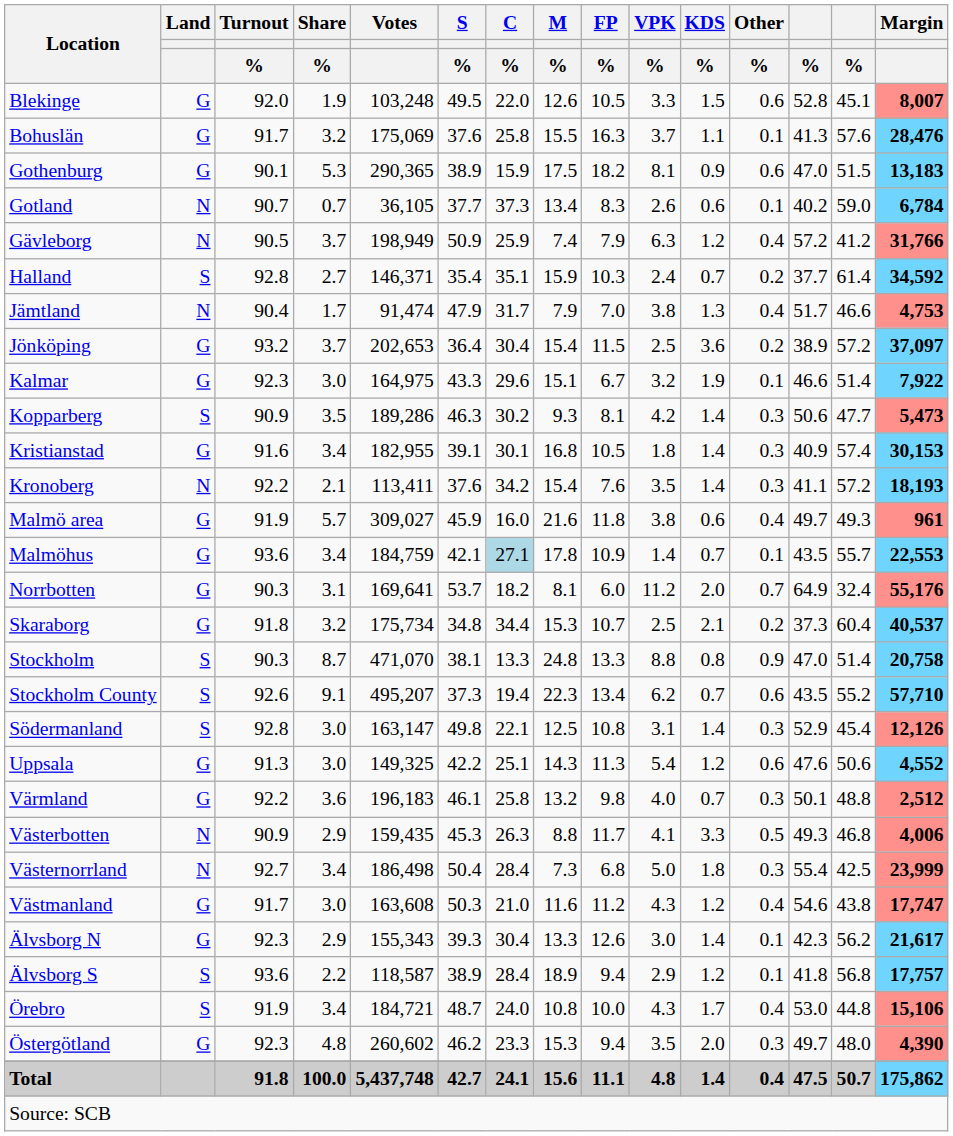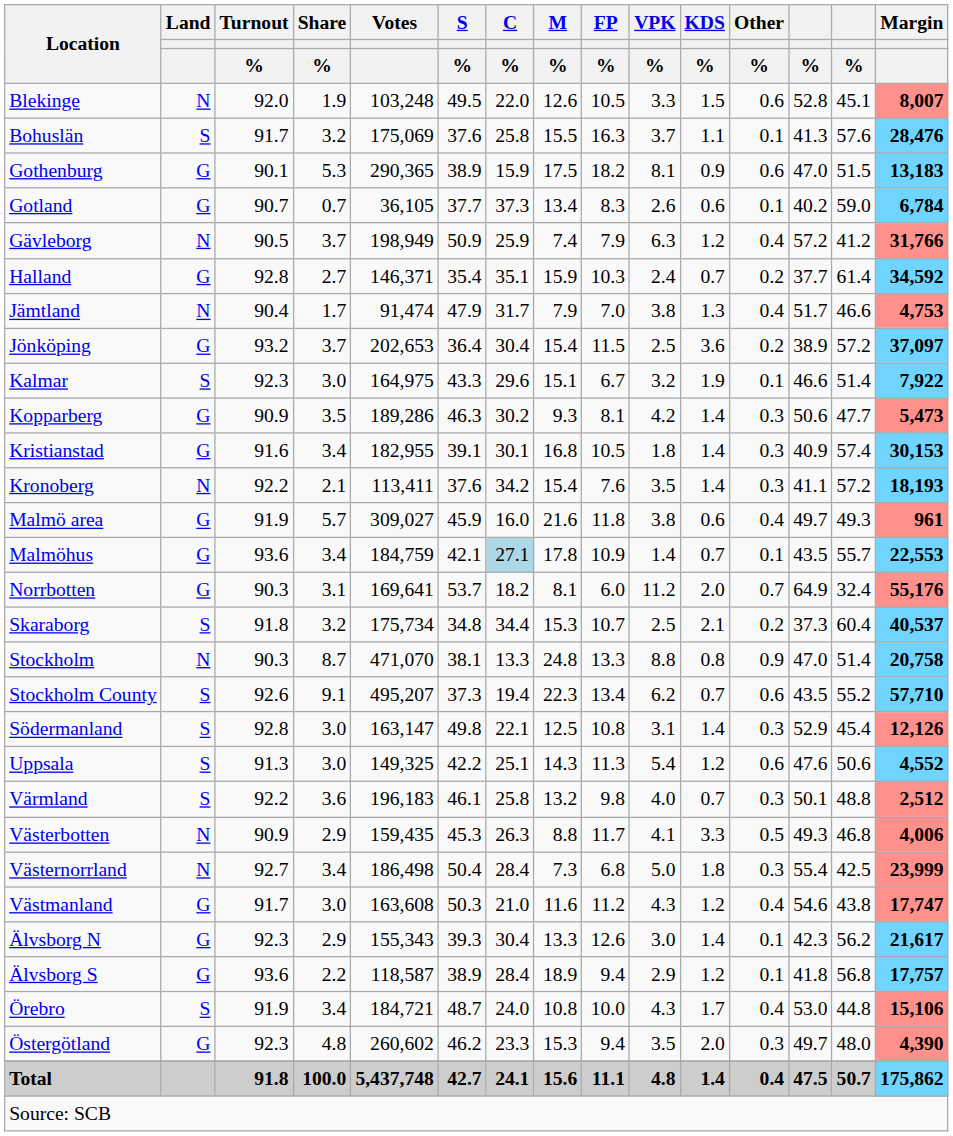(203, 101) G -> (203, 101) N
(203, 135) G -> (205, 135) S
(203, 205) N -> (203, 205) G
(205, 275) S -> (203, 275) G
(203, 380) G -> (205, 380) S
(205, 415) S -> (203, 415) G
(203, 624) G -> (205, 624) S
(205, 659) S -> (203, 659) N
(203, 764) G -> (205, 764) S
(203, 799) G -> (205, 799) S
(205, 973) S -> (203, 973) G
